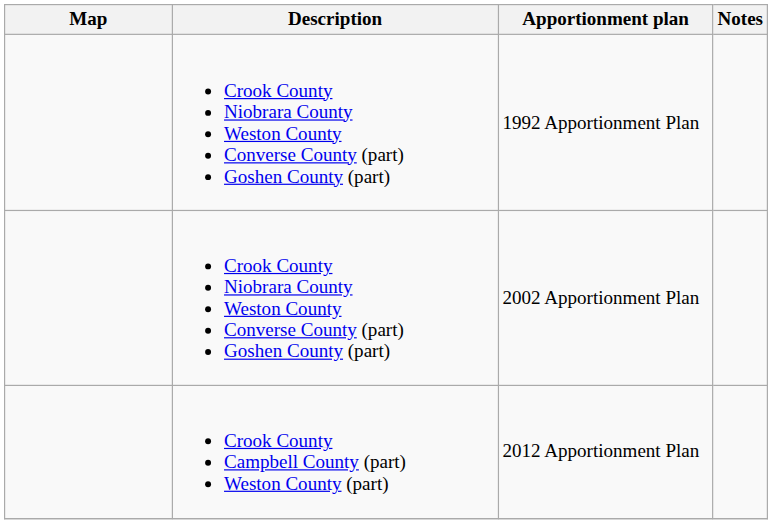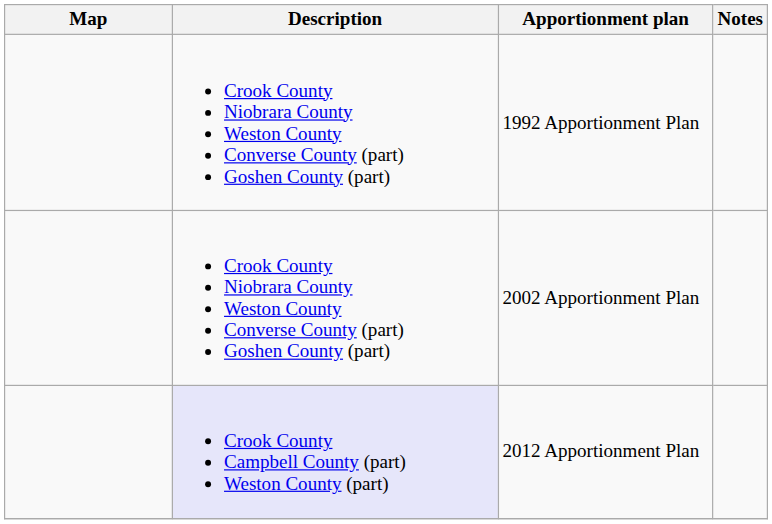(335, 463) no background -> (335, 463) lavender background
